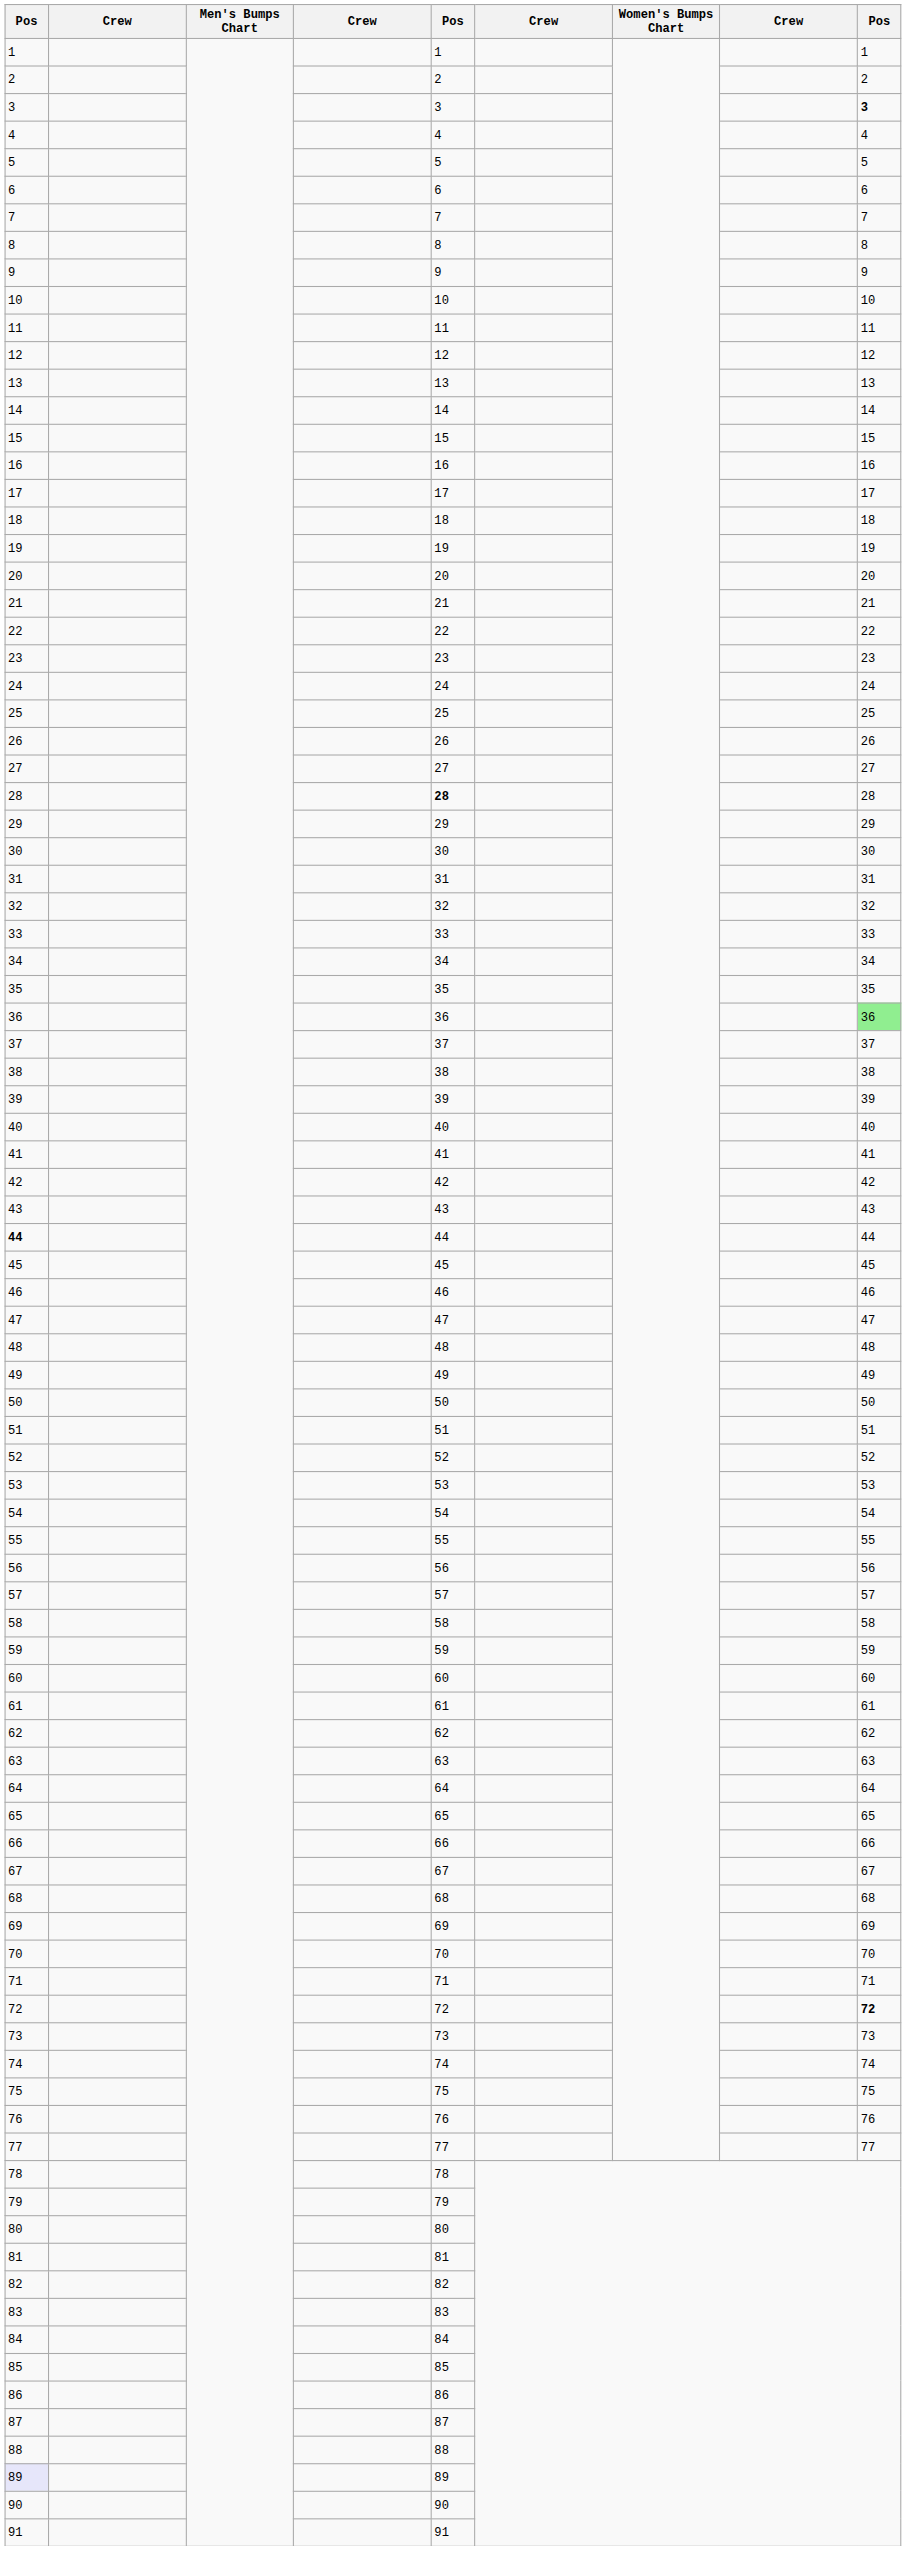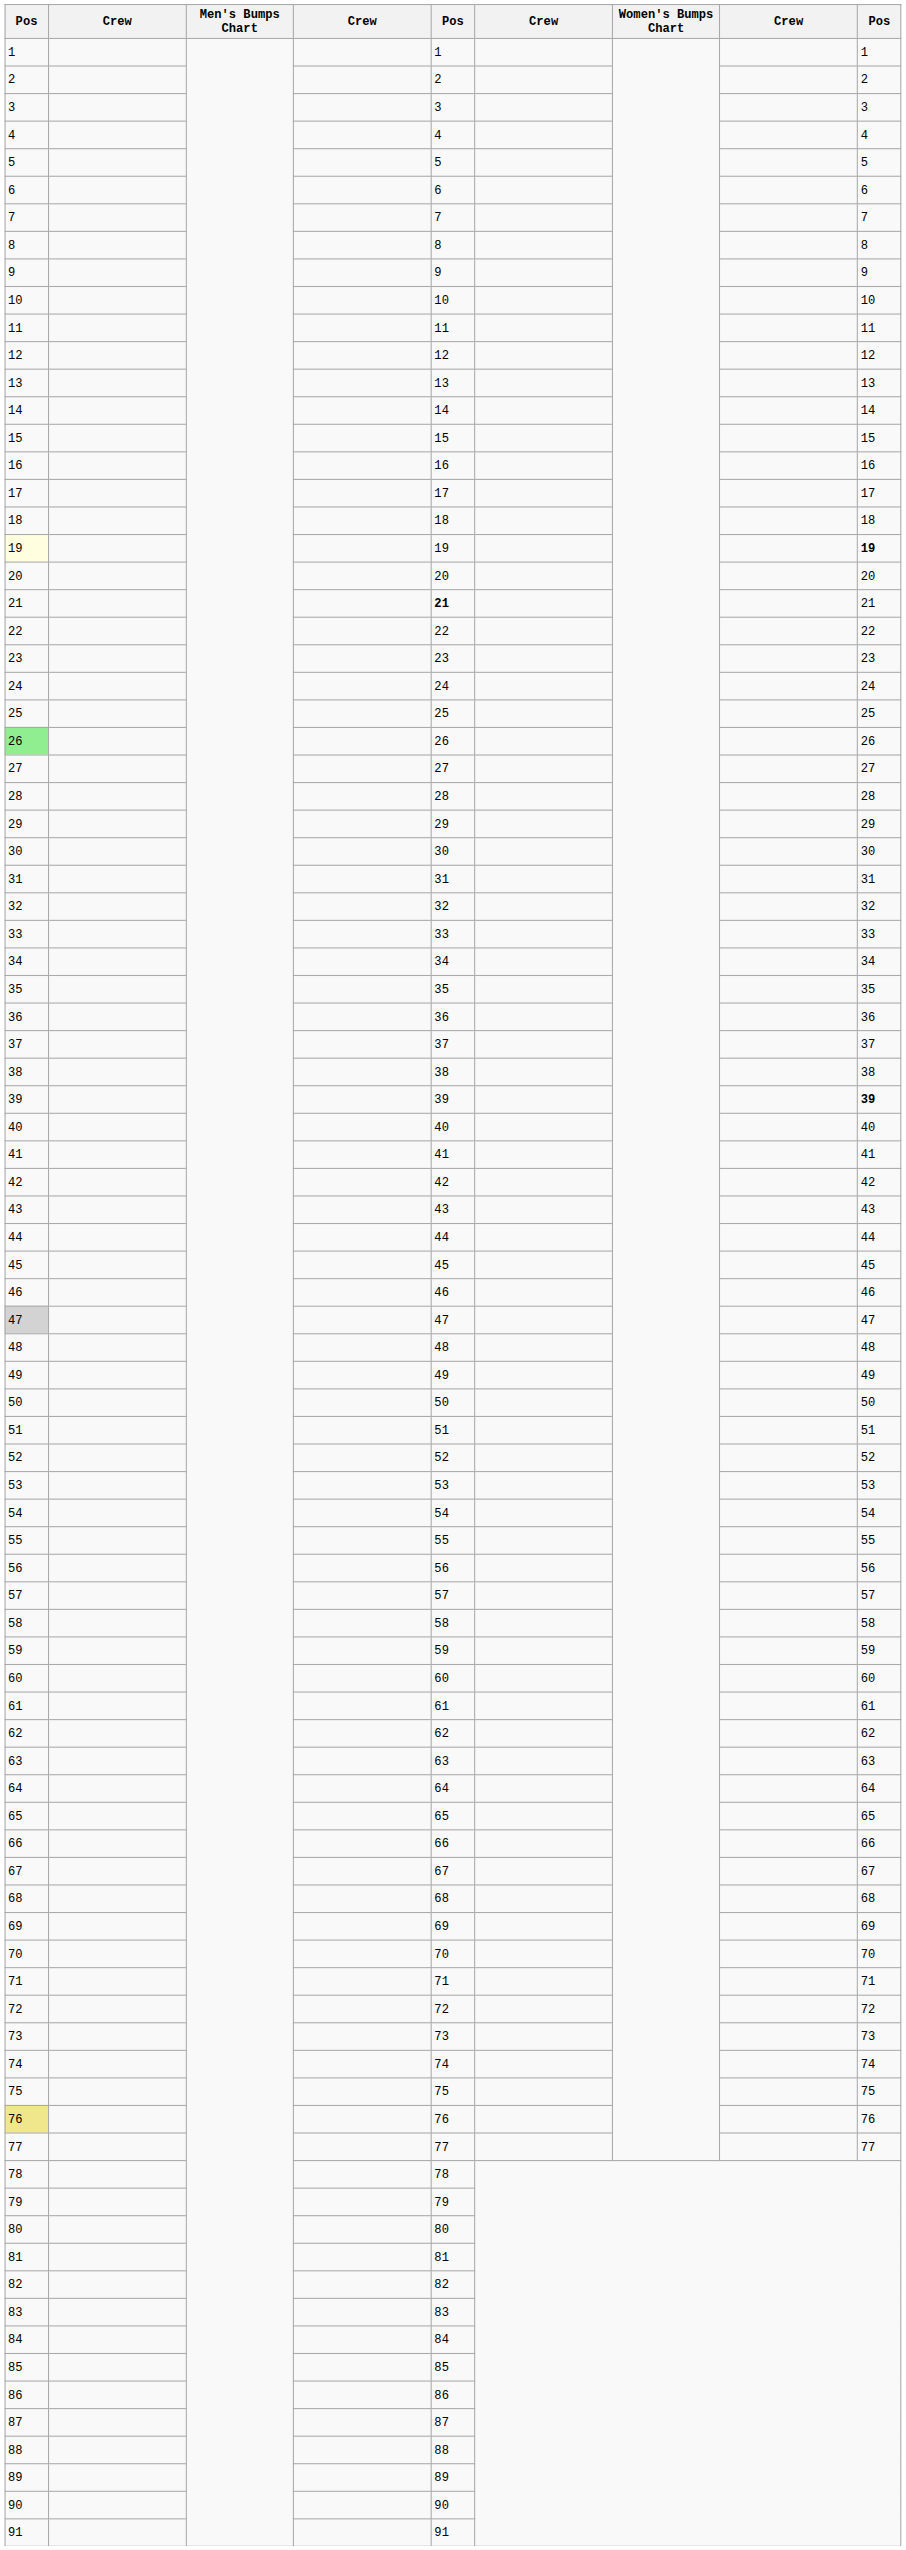(864, 107) bold -> (864, 107) normal
(15, 548) no background -> (15, 548) lightyellow background
(868, 548) normal -> (868, 548) bold
(442, 603) normal -> (442, 603) bold
(15, 741) no background -> (15, 741) lightgreen background
(442, 796) bold -> (442, 796) normal
(868, 1016) lightgreen background -> (868, 1016) no background
(868, 1099) normal -> (868, 1099) bold
(15, 1237) bold -> (15, 1237) normal
(15, 1320) no background -> (15, 1320) lightgrey background
(868, 2009) bold -> (868, 2009) normal
(15, 2119) no background -> (15, 2119) khaki background
(15, 2477) lavender background -> (15, 2477) no background
